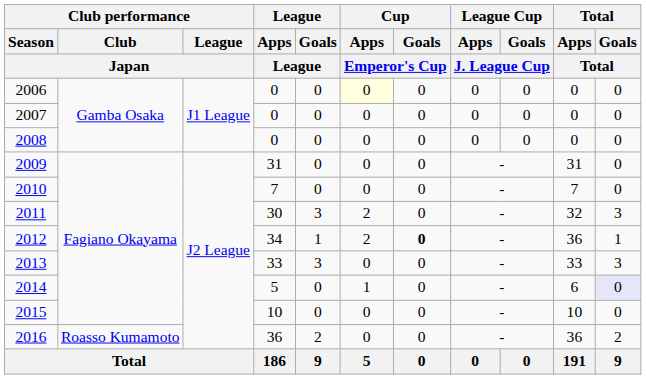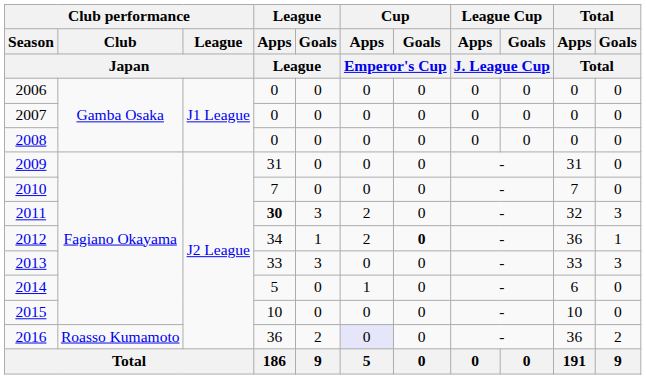(367, 90) lightyellow background -> (367, 90) no background
(274, 213) normal -> (274, 213) bold
(618, 287) lavender background -> (618, 287) no background
(367, 336) no background -> (367, 336) lavender background
